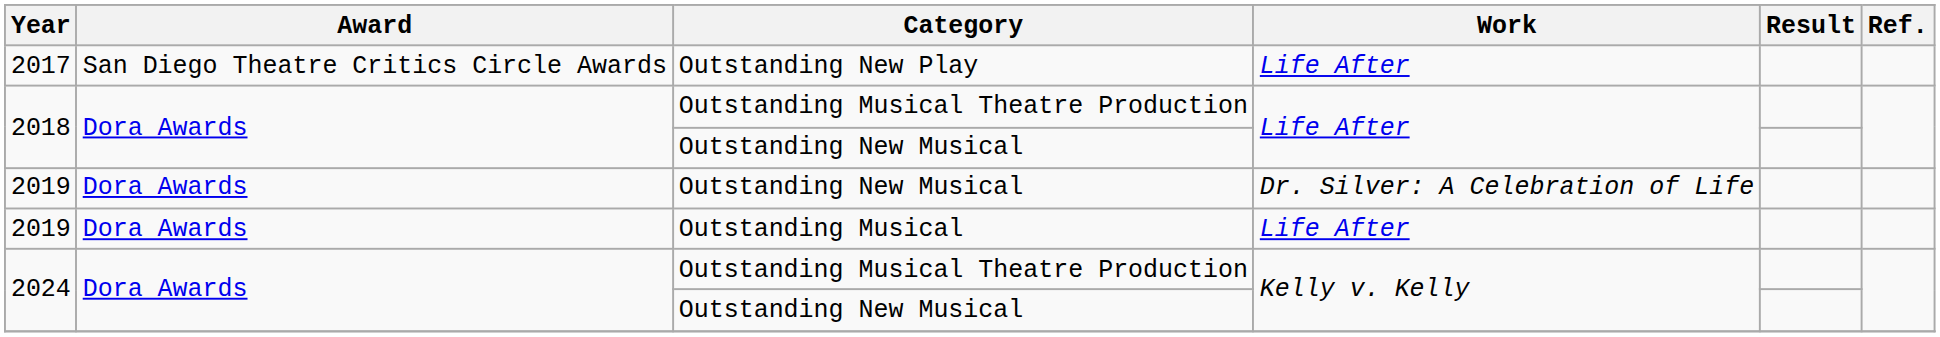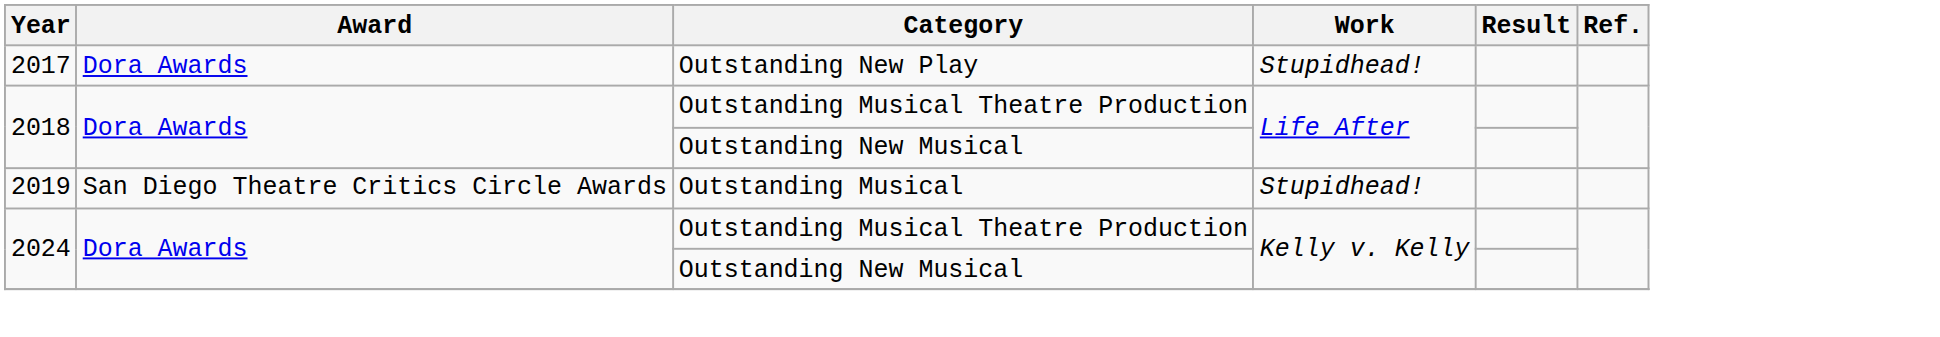(375, 66) San Diego Theatre Critics Circle Awards -> (165, 66) Dora Awards
(1335, 66) Life After -> (1342, 66) Stupidhead!
- row: (41, 188)
(165, 229) Dora Awards -> (375, 188) San Diego Theatre Critics Circle Awards
(1335, 229) Life After -> (1342, 188) Stupidhead!
